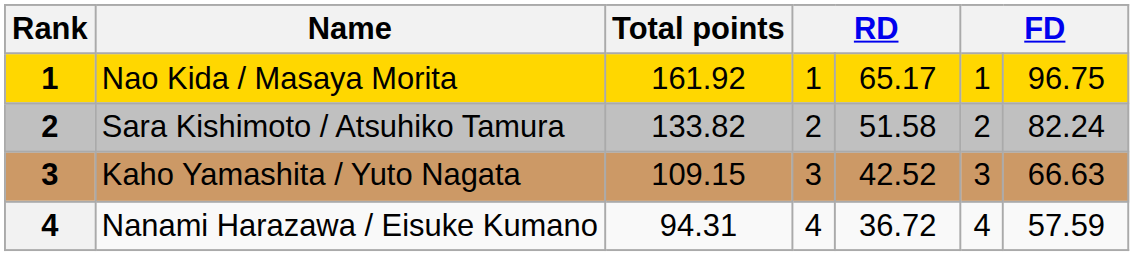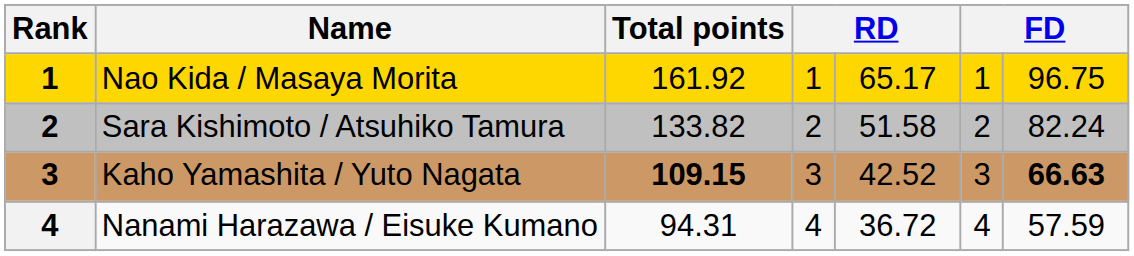(698, 175) normal -> (698, 175) bold
(1066, 175) normal -> (1066, 175) bold
